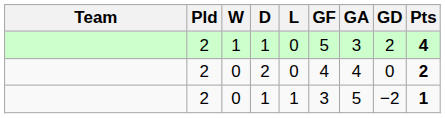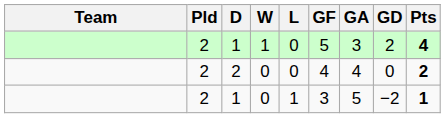columns swapped: (236, 17) <-> (265, 17)
